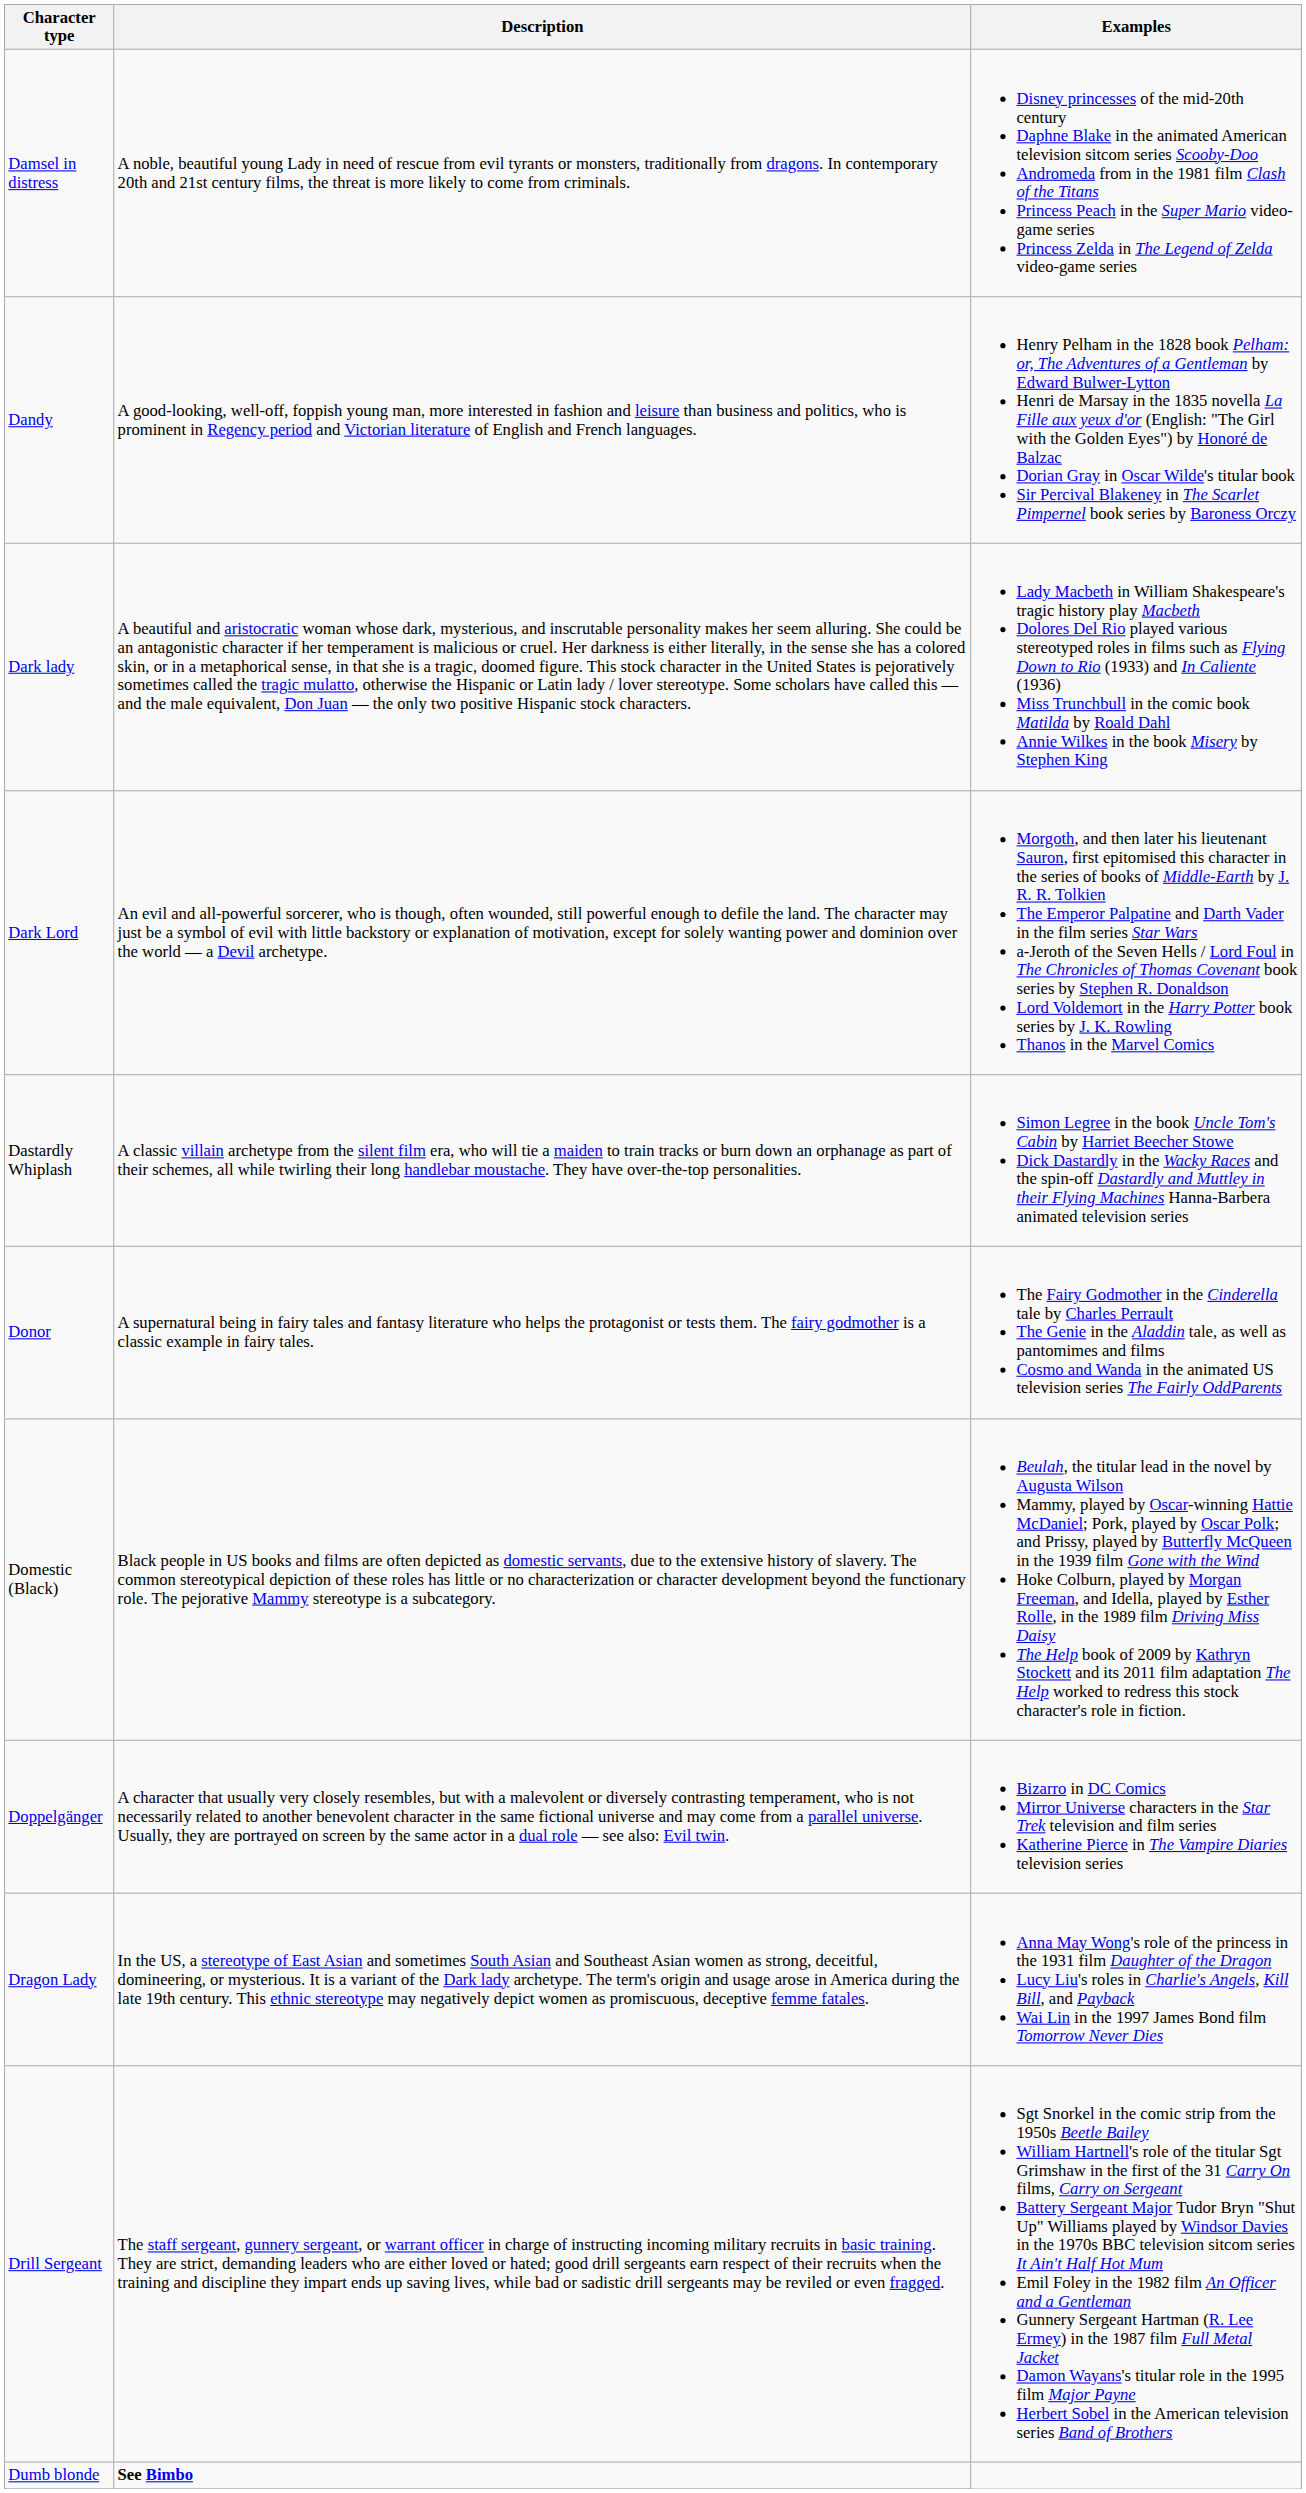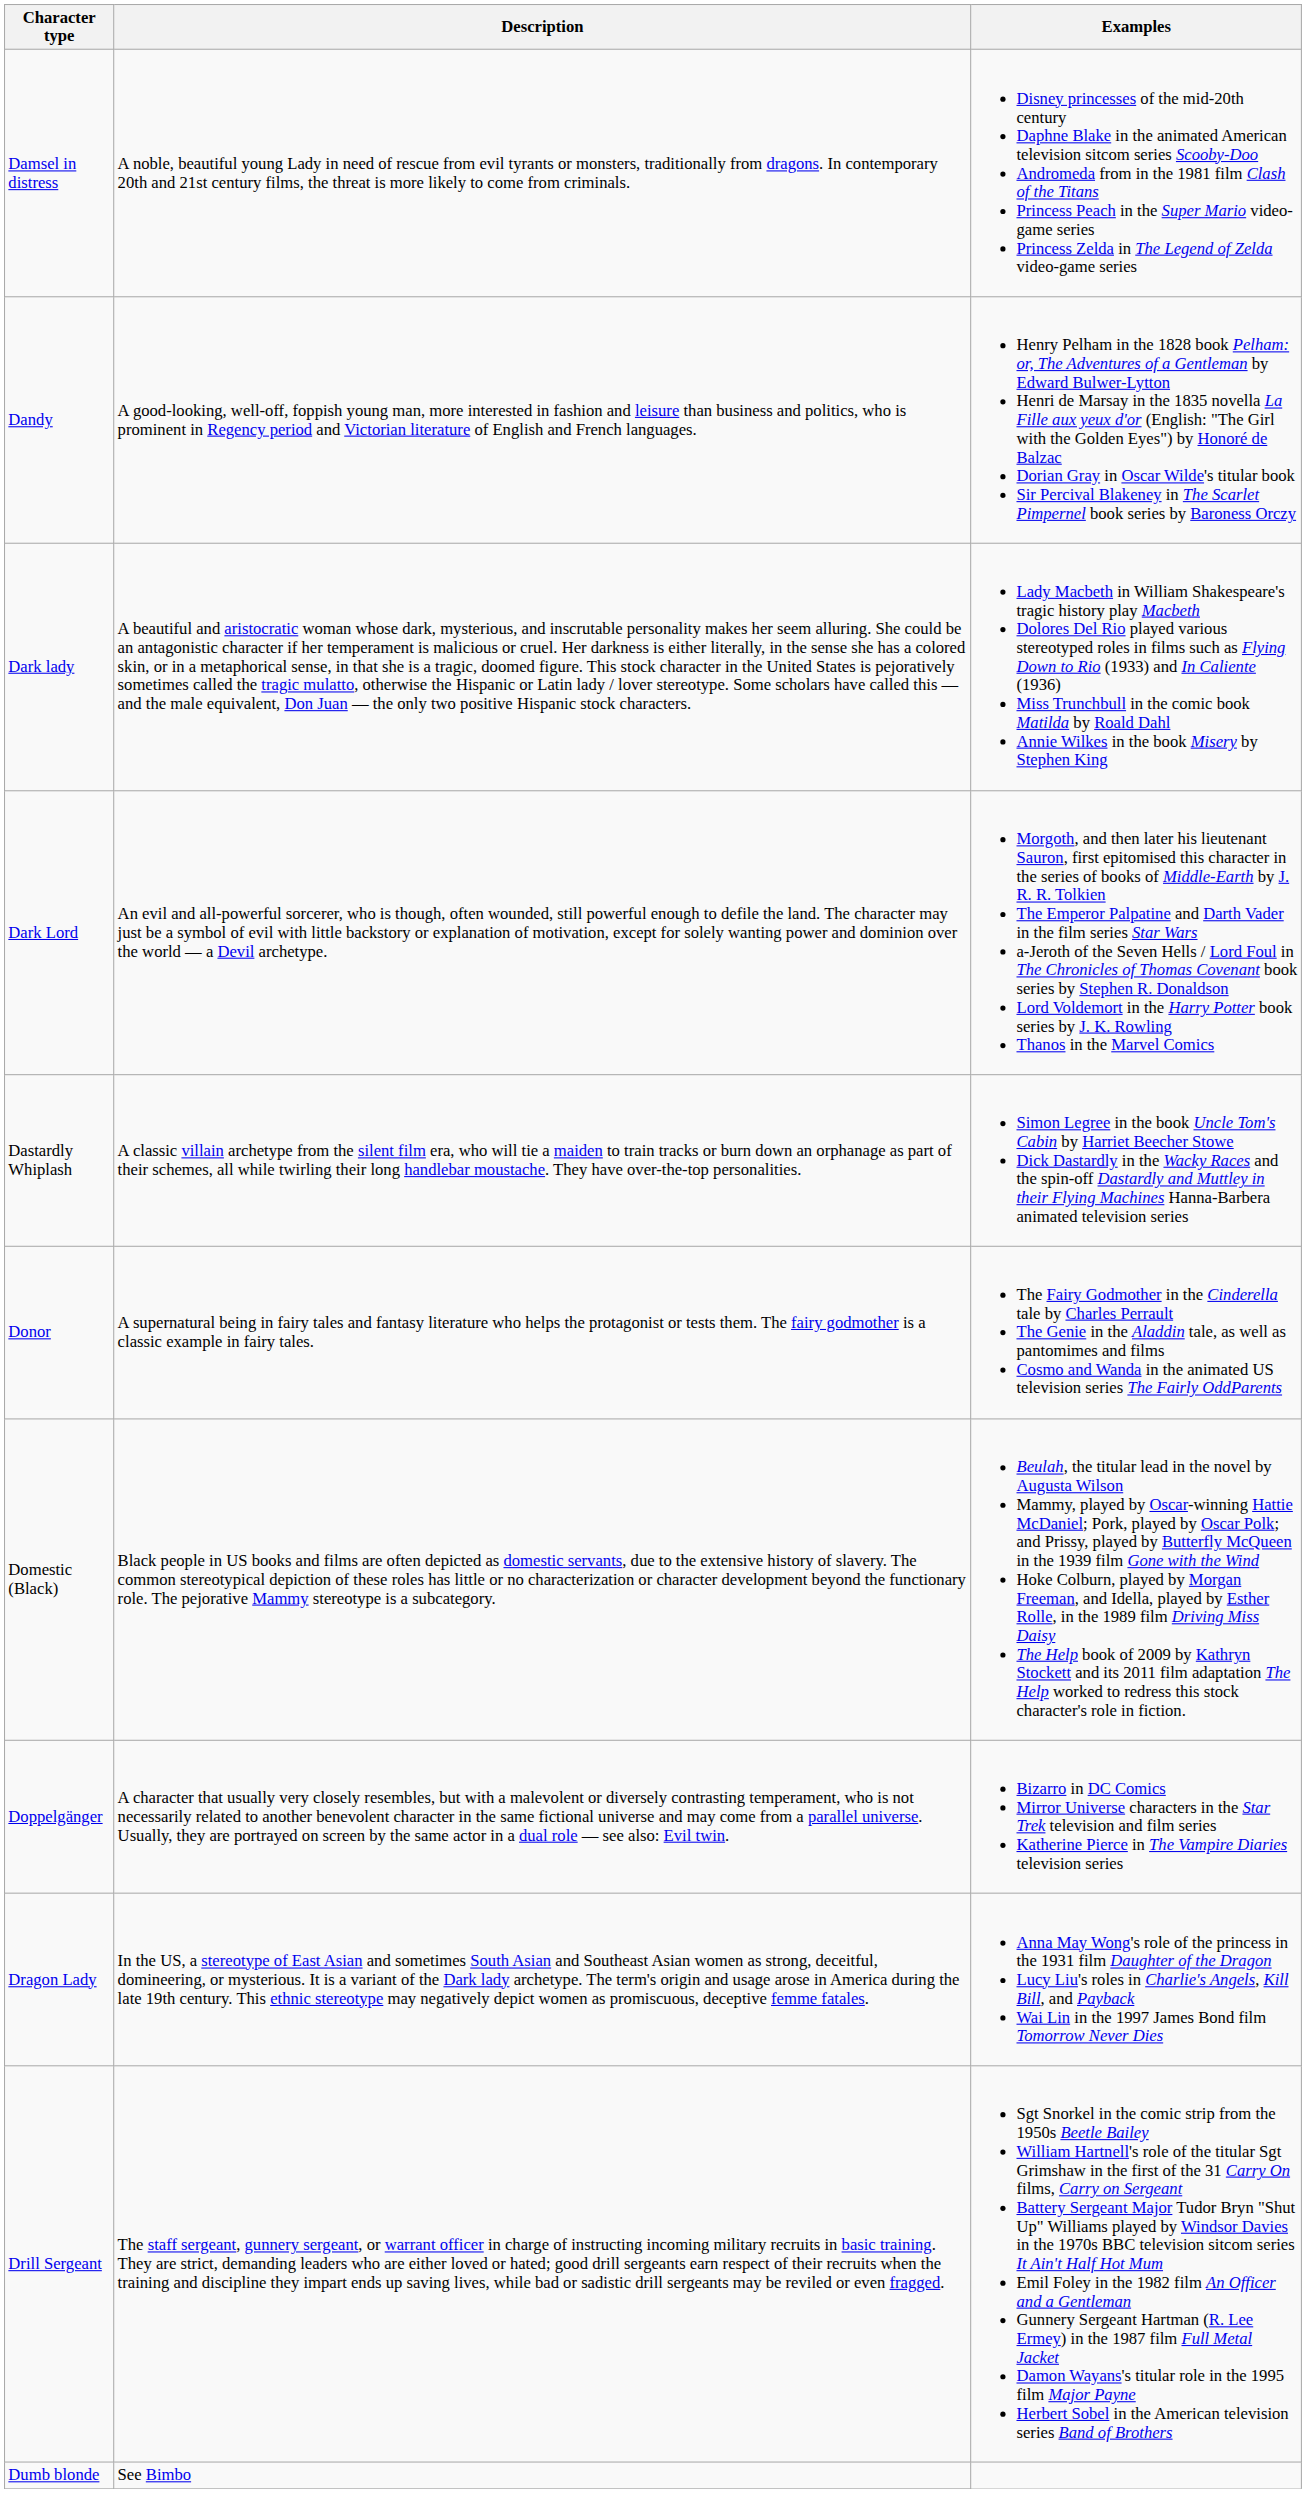(155, 2475) bold -> (154, 2475) normal
